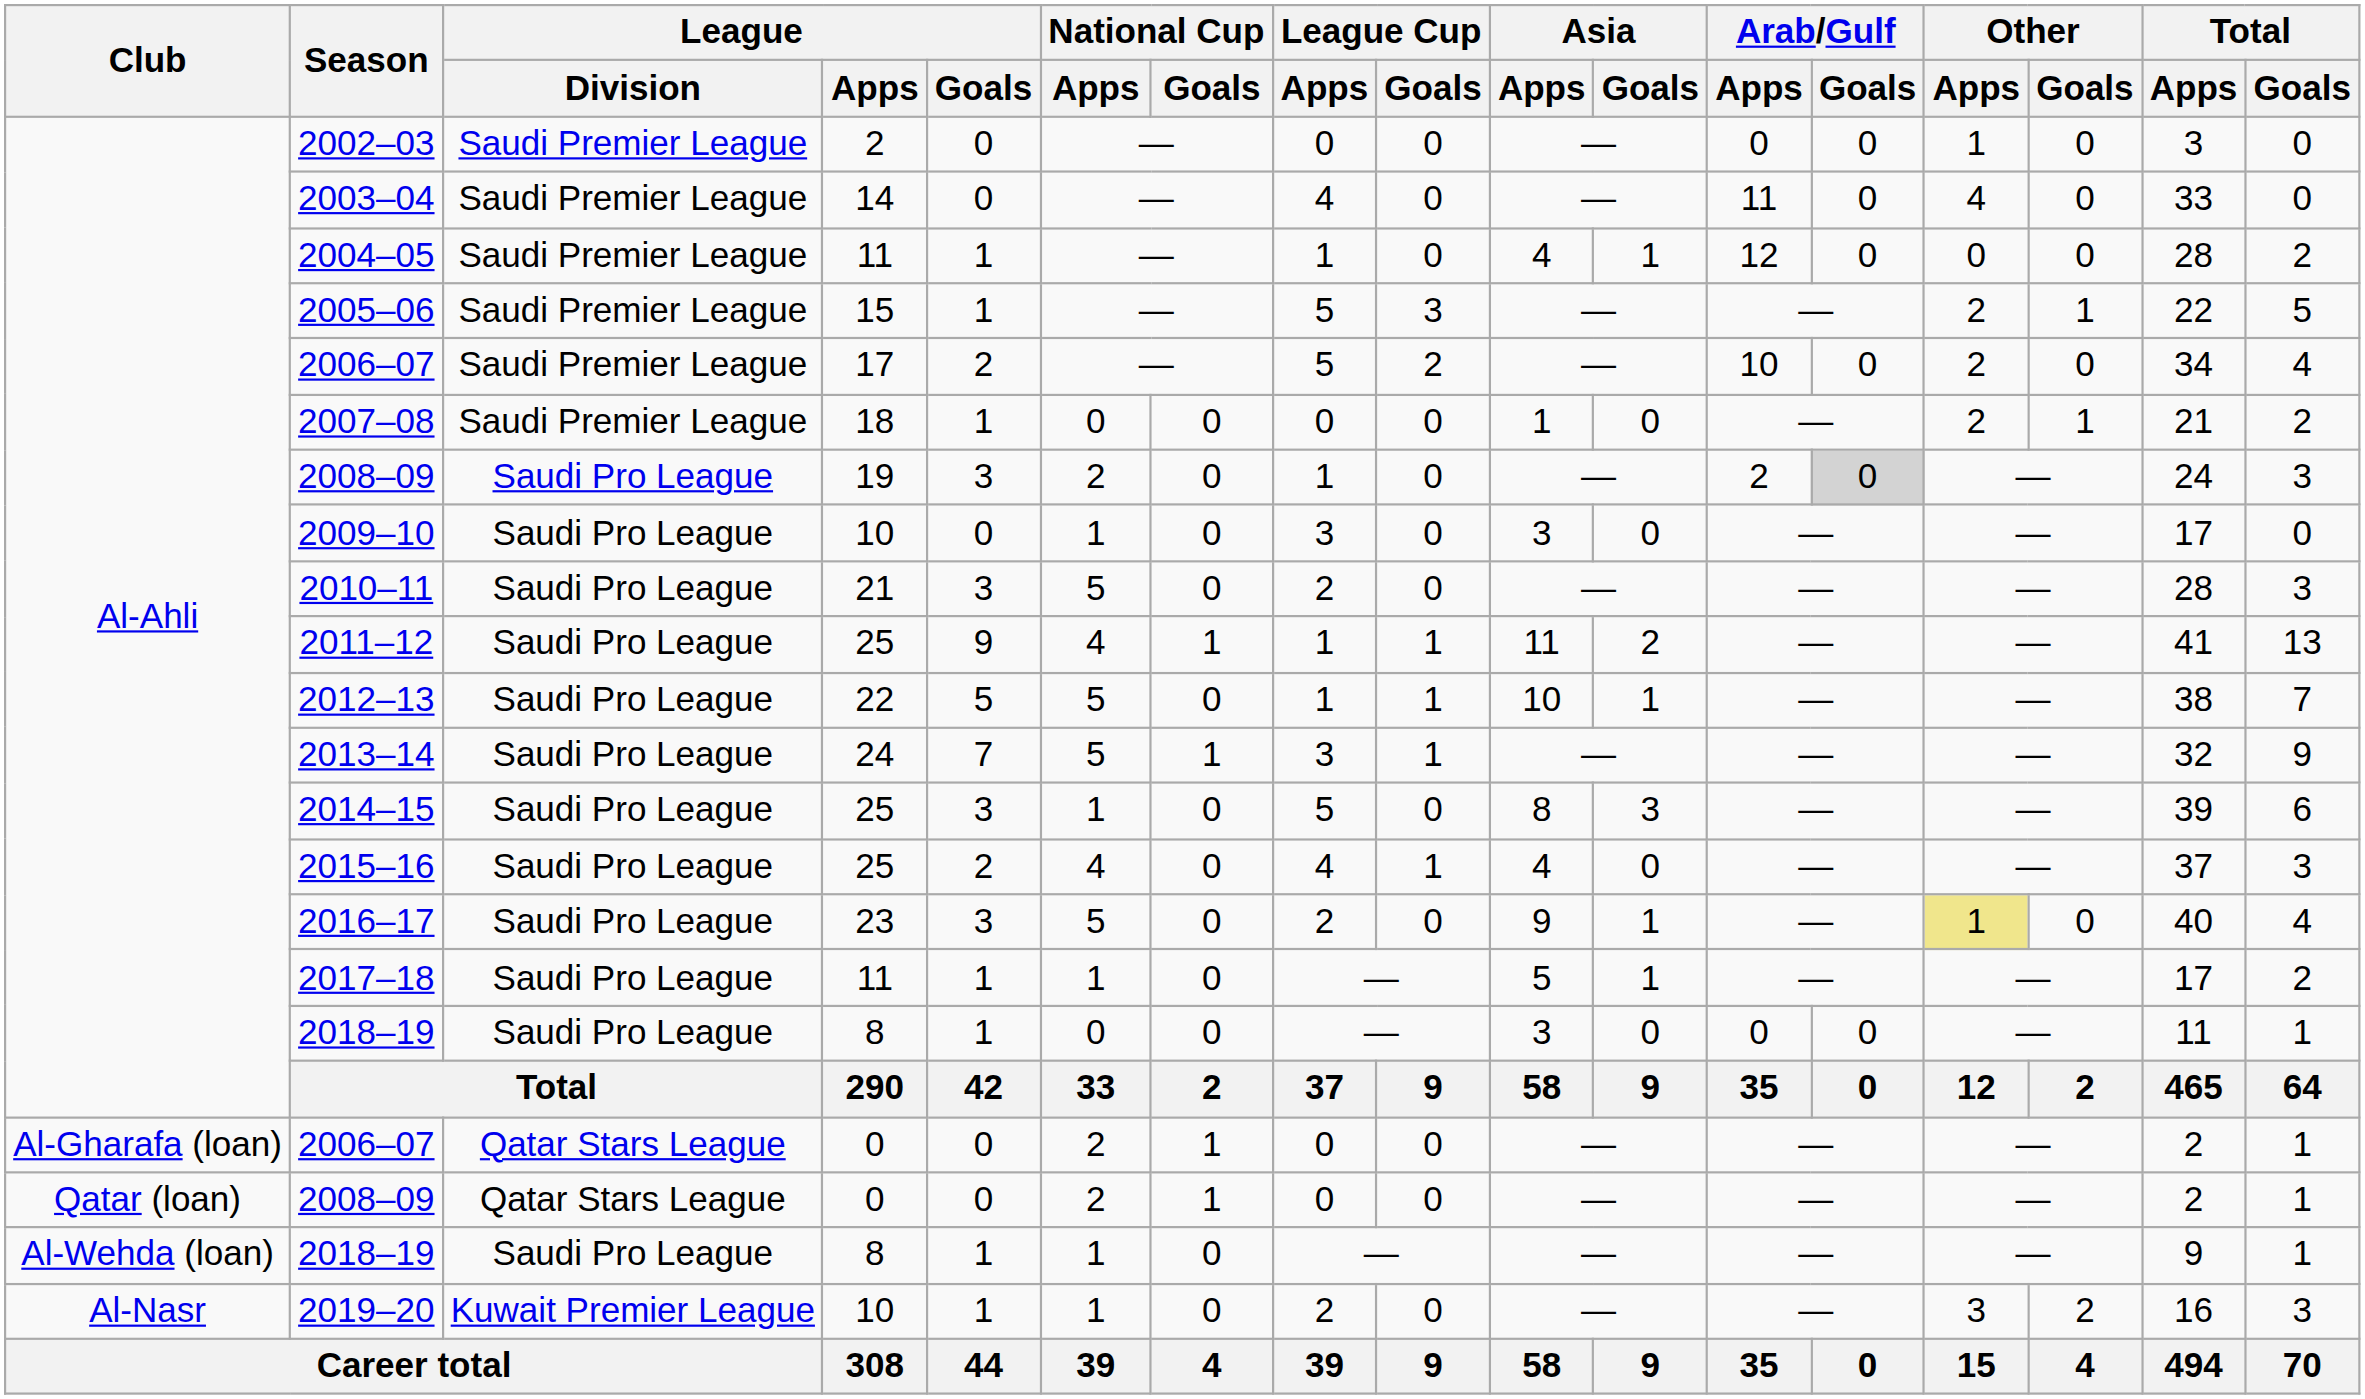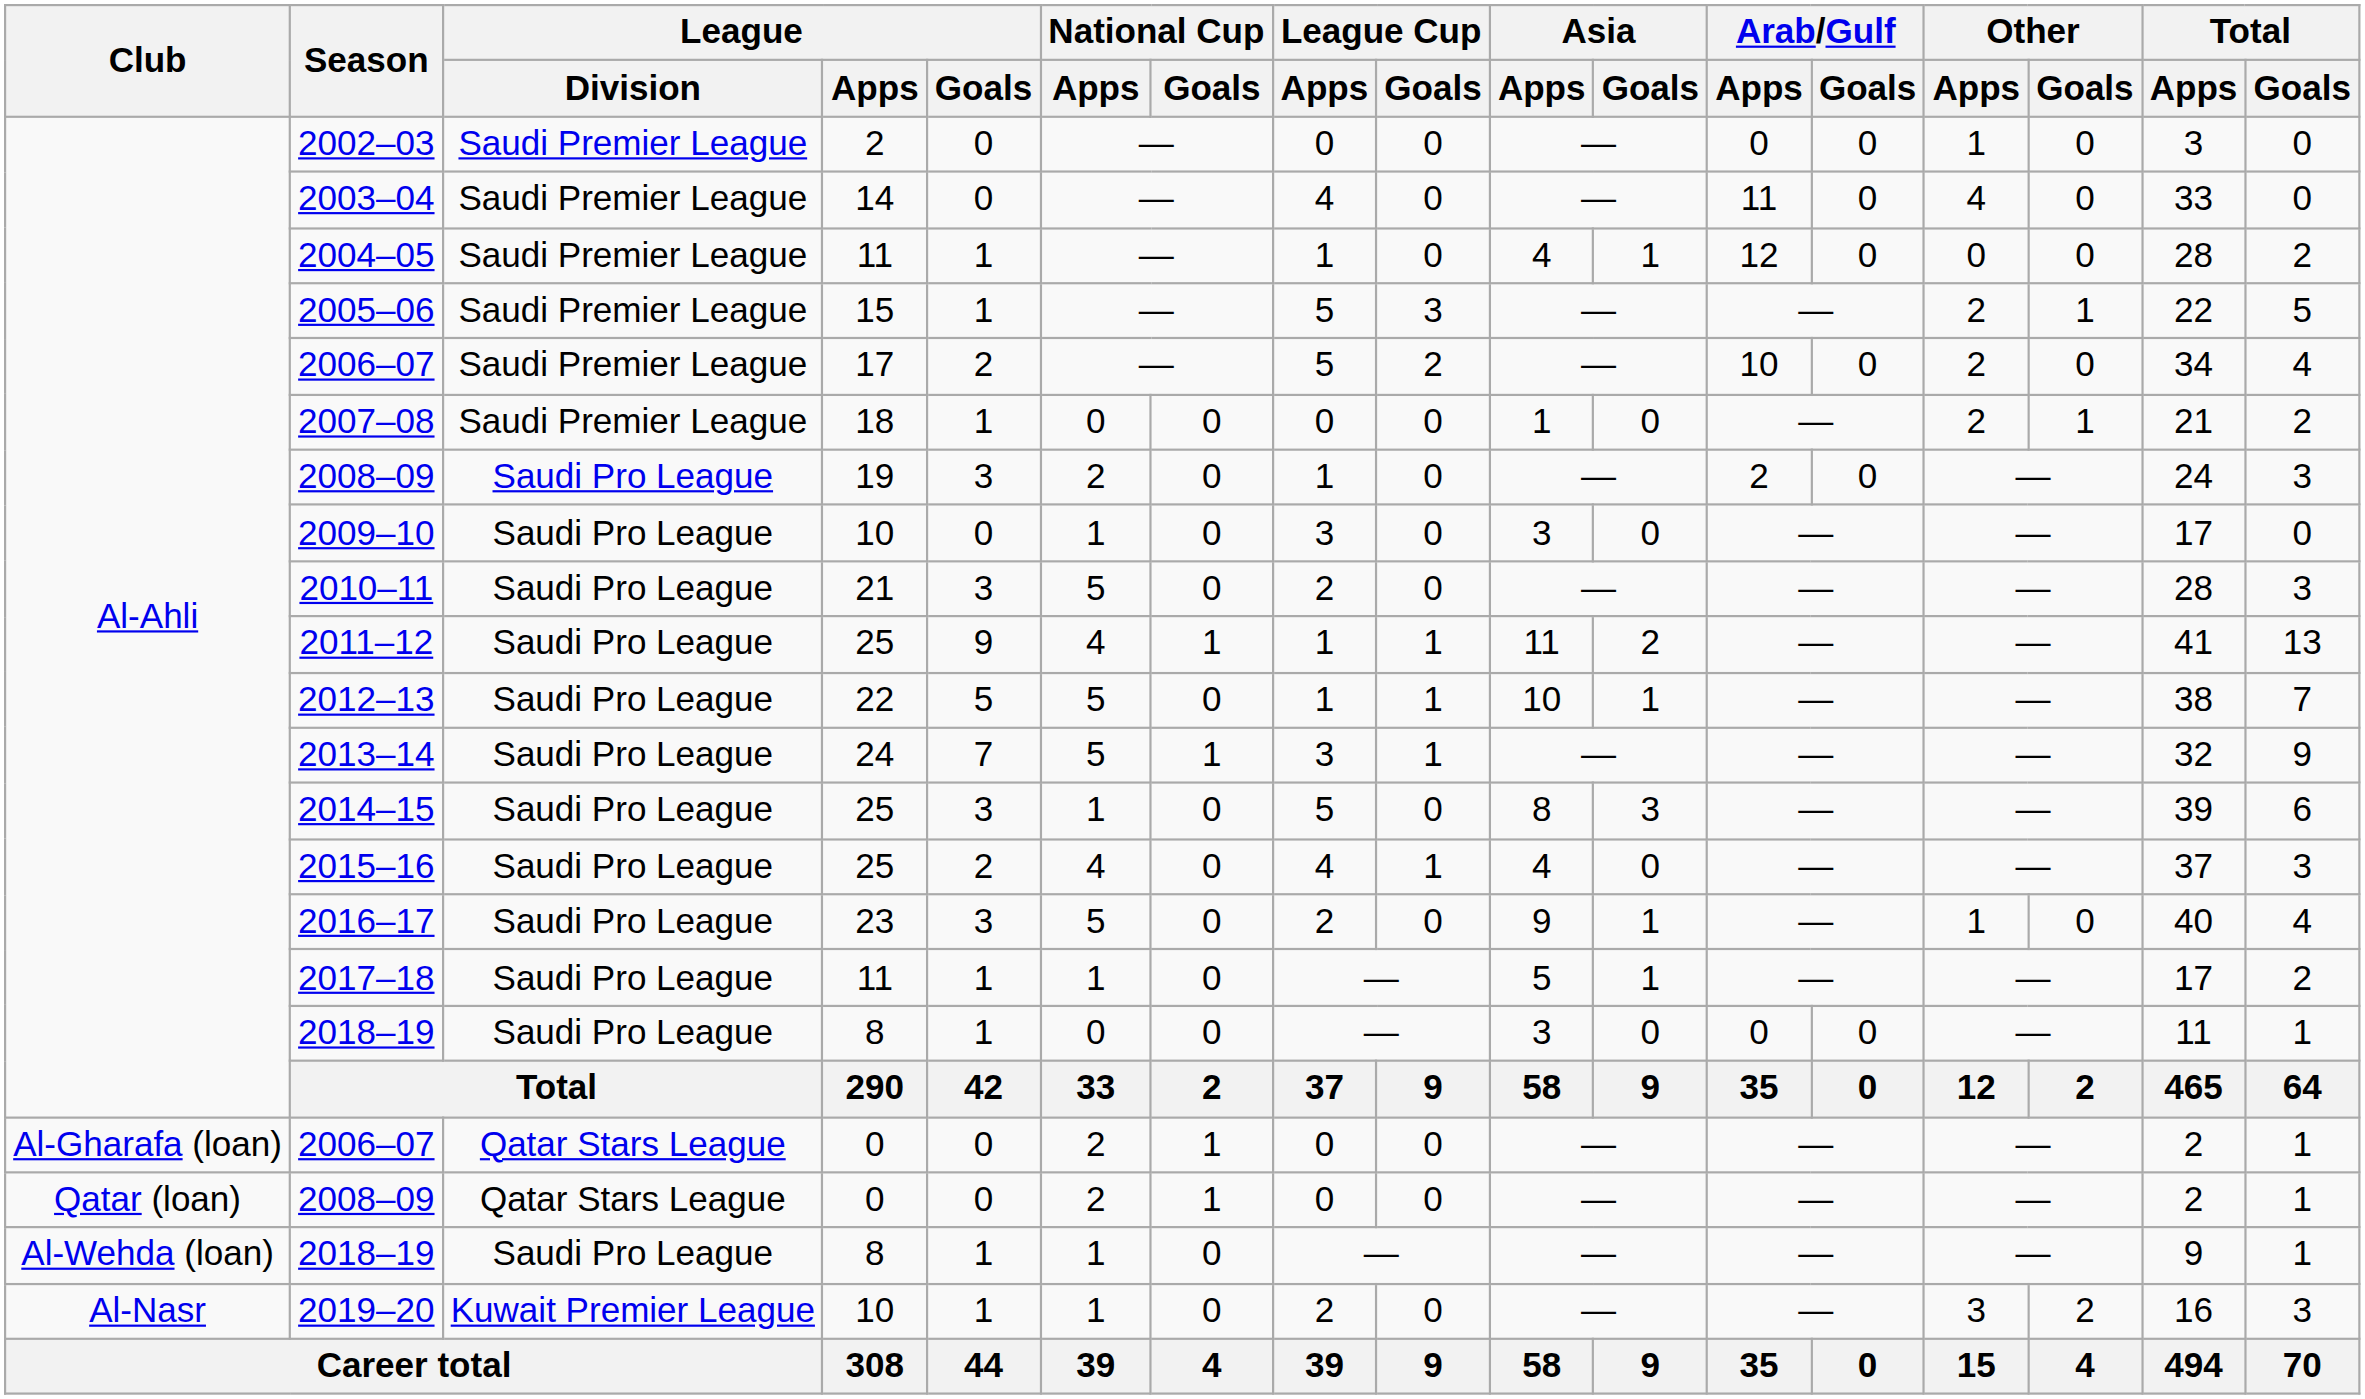(1868, 476) lightgrey background -> (1868, 476) no background
(1976, 921) khaki background -> (1976, 921) no background
